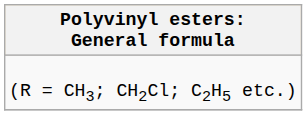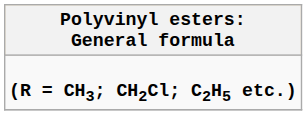(153, 93) normal -> (153, 93) bold
